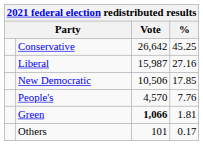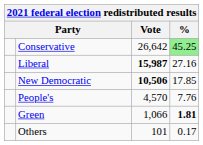(184, 47) no background -> (184, 47) lightgreen background
(153, 64) normal -> (153, 64) bold
(153, 81) normal -> (153, 81) bold
(155, 115) bold -> (155, 115) normal
(187, 115) normal -> (187, 115) bold
